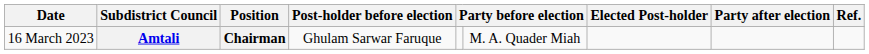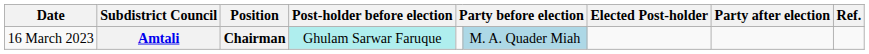(372, 37) no background -> (372, 37) paleturquoise background
(525, 37) no background -> (525, 37) lightblue background
